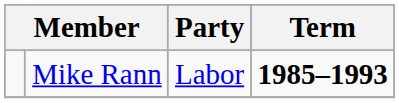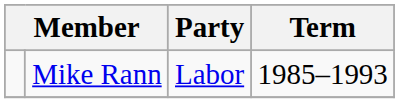(323, 73) bold -> (323, 73) normal
